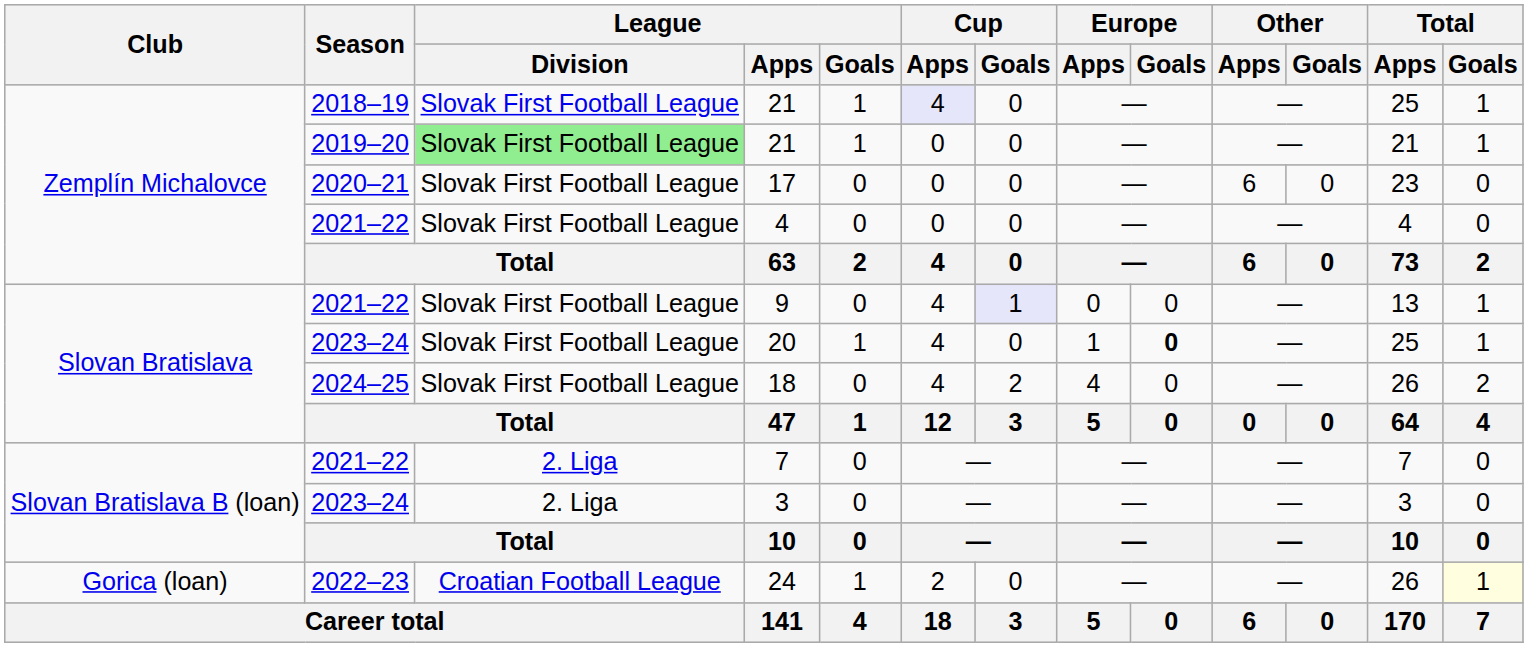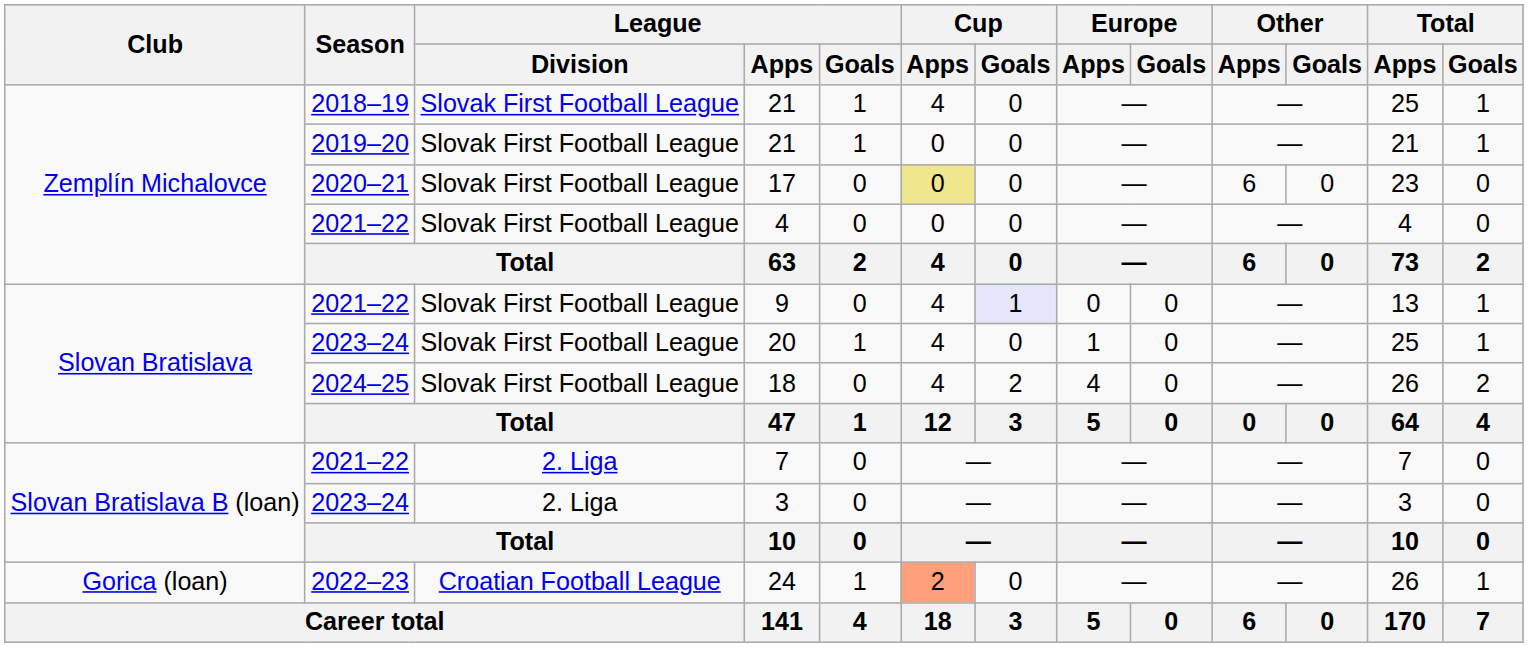(938, 104) lavender background -> (938, 104) no background
(580, 143) lightgreen background -> (580, 143) no background
(938, 183) no background -> (938, 183) khaki background
(1171, 343) bold -> (1171, 343) normal
(938, 582) no background -> (938, 582) lightsalmon background
(1483, 582) lightyellow background -> (1483, 582) no background
